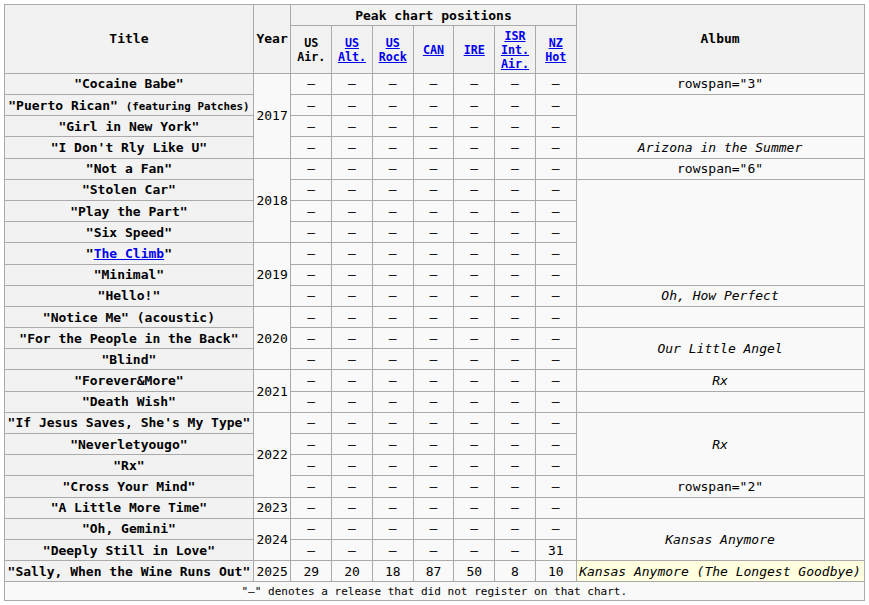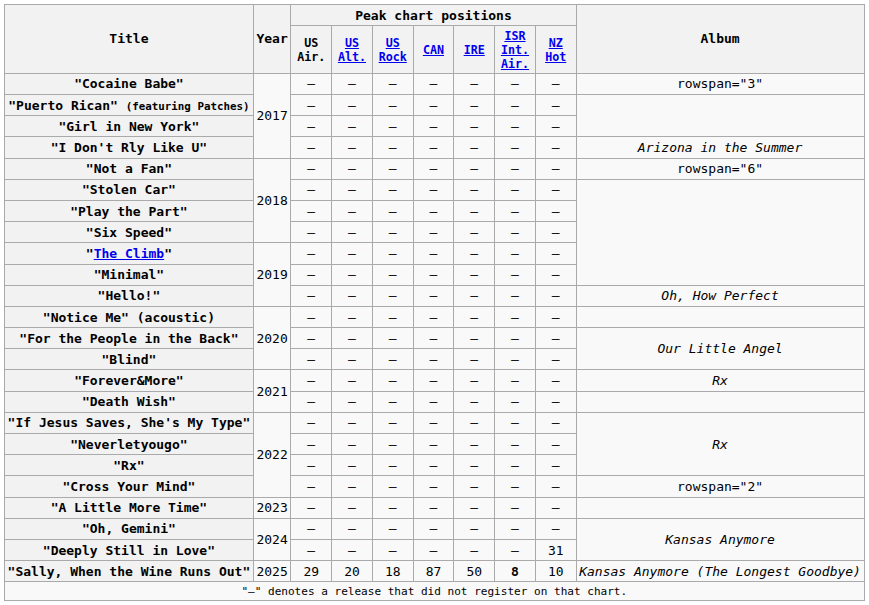(515, 571) normal -> (515, 571) bold
(720, 571) lightyellow background -> (720, 571) no background
